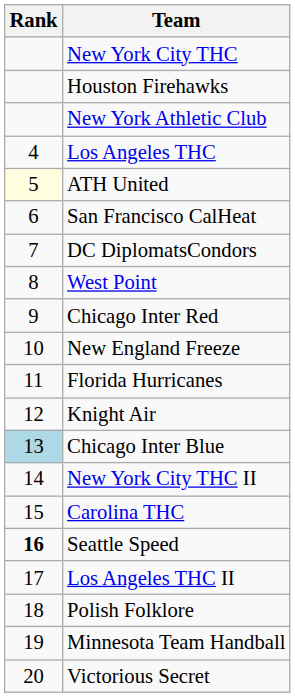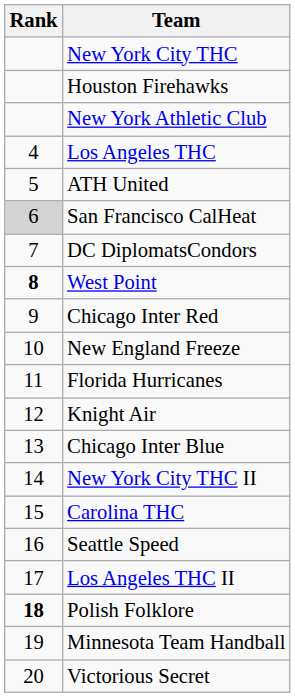(33, 184) lightyellow background -> (33, 184) no background
(33, 217) no background -> (33, 217) lightgrey background
(33, 282) normal -> (33, 282) bold
(33, 446) lightblue background -> (33, 446) no background
(33, 544) bold -> (33, 544) normal
(33, 610) normal -> (33, 610) bold
